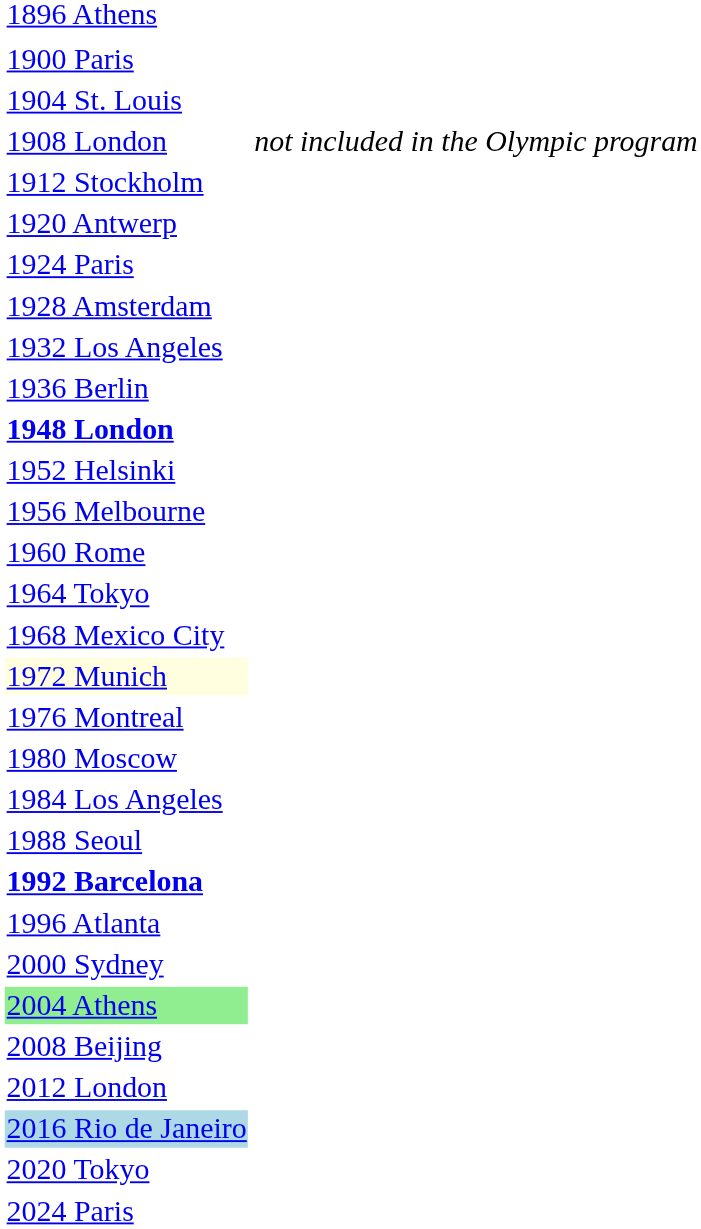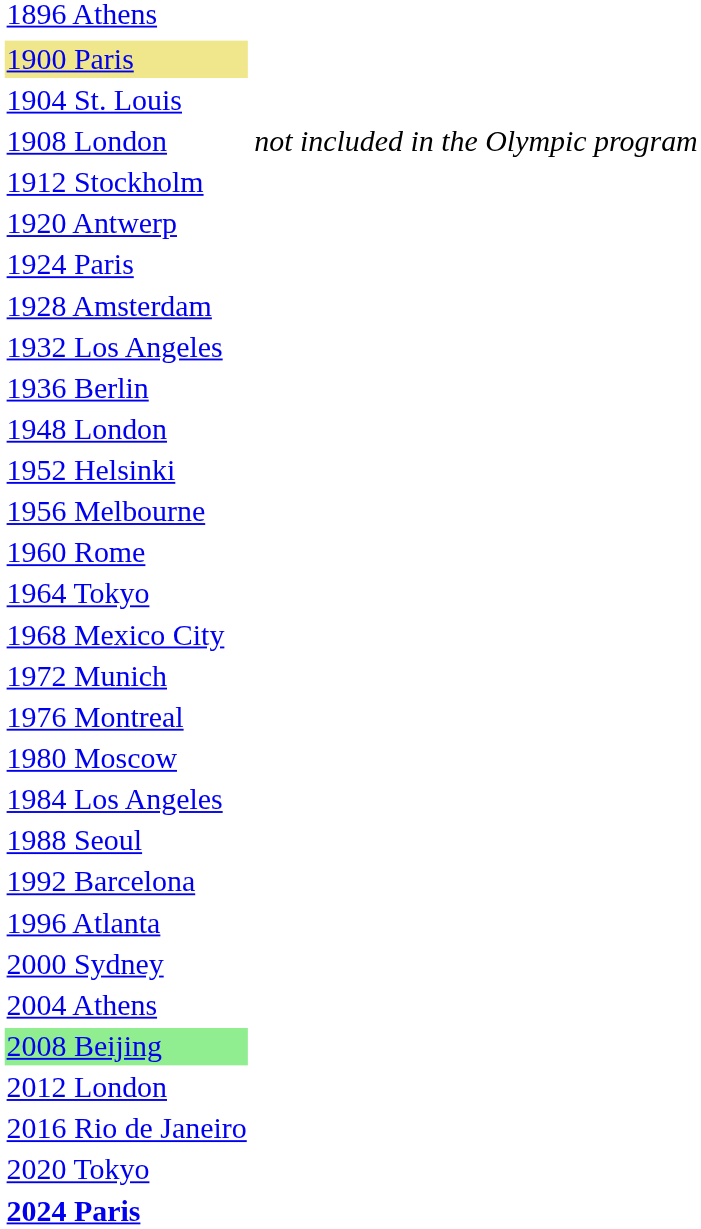(70, 58) no background -> (70, 58) khaki background
(90, 429) bold -> (87, 429) normal
(87, 675) lightyellow background -> (87, 675) no background
(105, 881) bold -> (101, 881) normal
(82, 1005) lightgreen background -> (82, 1005) no background
(84, 1046) no background -> (84, 1046) lightgreen background
(127, 1128) lightblue background -> (127, 1128) no background
(70, 1210) normal -> (74, 1210) bold
